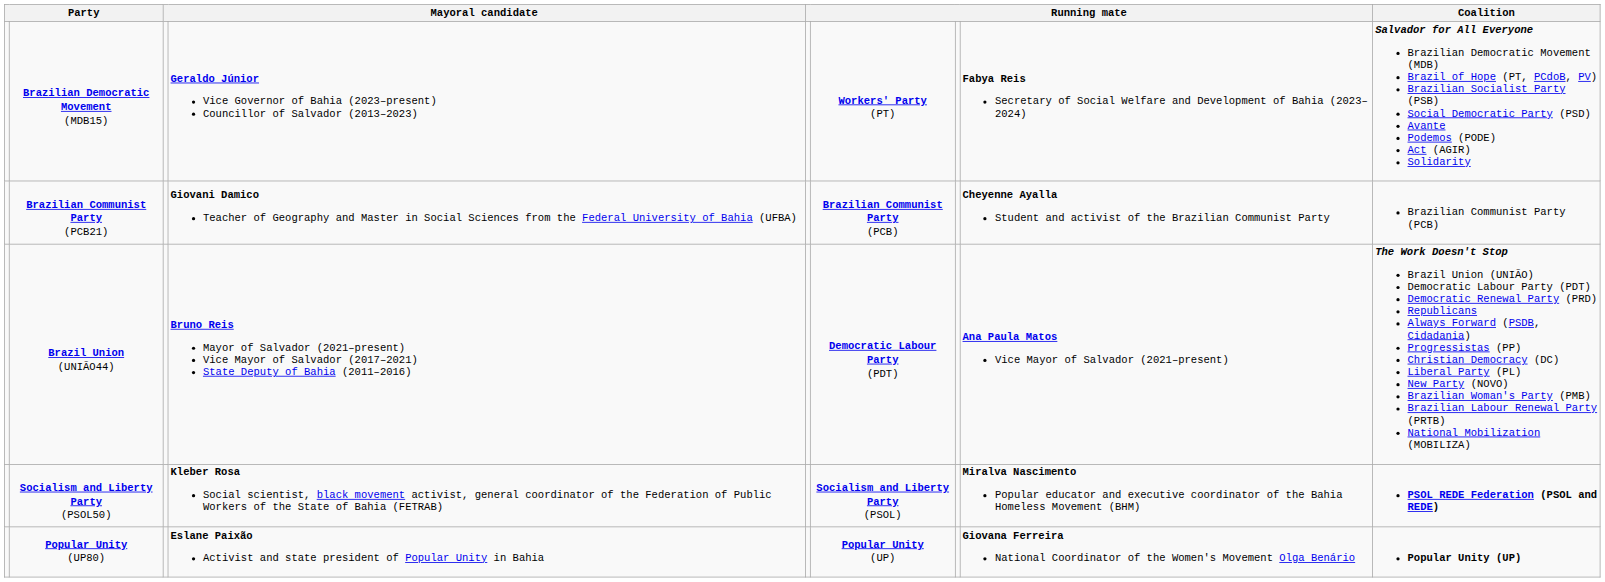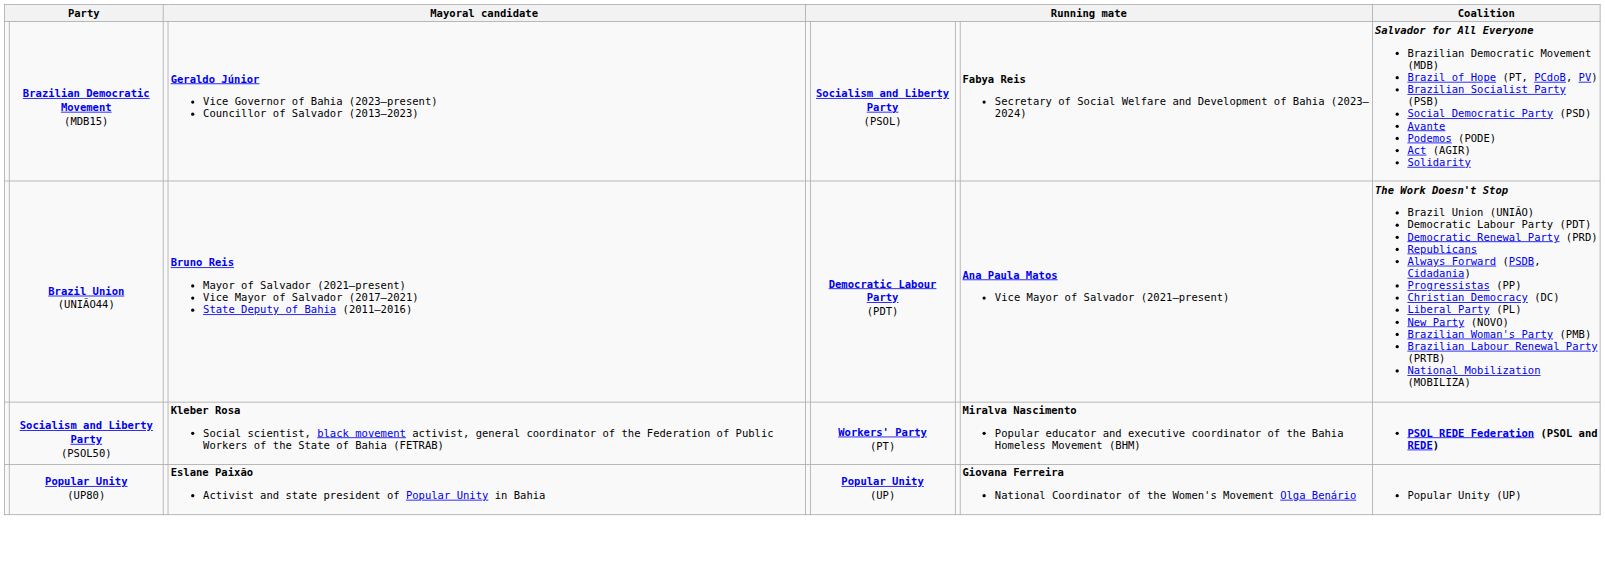(883, 107) Workers' Party (PT) -> (883, 108) Socialism and Liberty Party (PSOL)
- row: (86, 219)
(883, 502) Socialism and Liberty Party (PSOL) -> (883, 439) Workers' Party (PT)
(1486, 558) bold -> (1486, 496) normal
